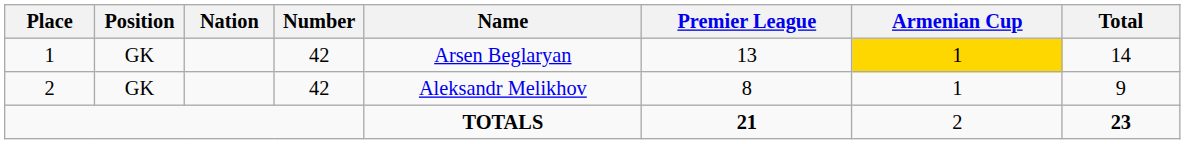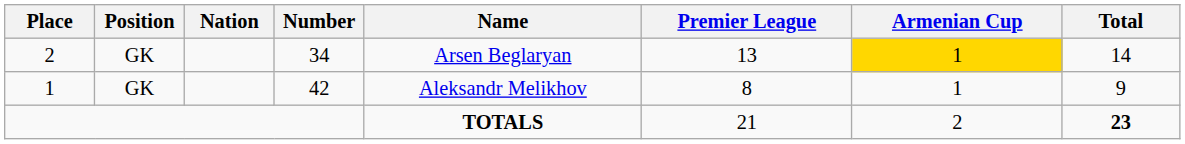(50, 55) 1 -> (50, 55) 2
(319, 55) 42 -> (319, 55) 34
(50, 88) 2 -> (50, 88) 1
(747, 122) bold -> (747, 122) normal
